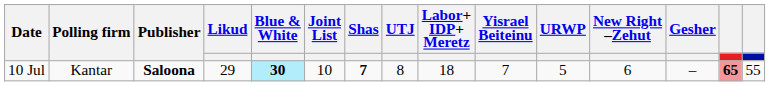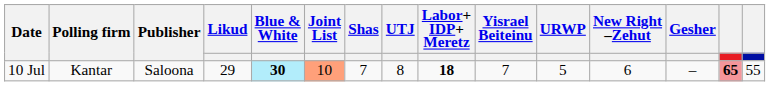(169, 71) bold -> (169, 71) normal
(324, 71) no background -> (324, 71) lightsalmon background
(363, 71) bold -> (363, 71) normal
(447, 71) normal -> (447, 71) bold
